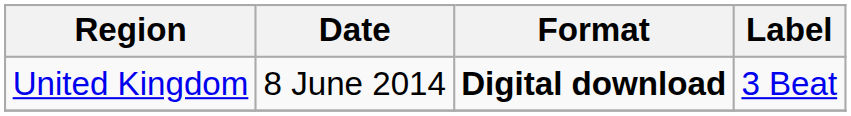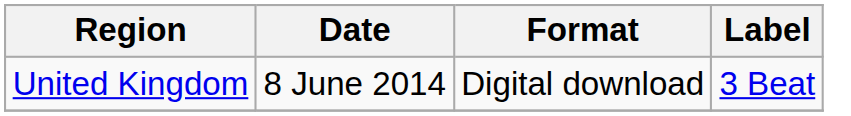(594, 83) bold -> (583, 83) normal
